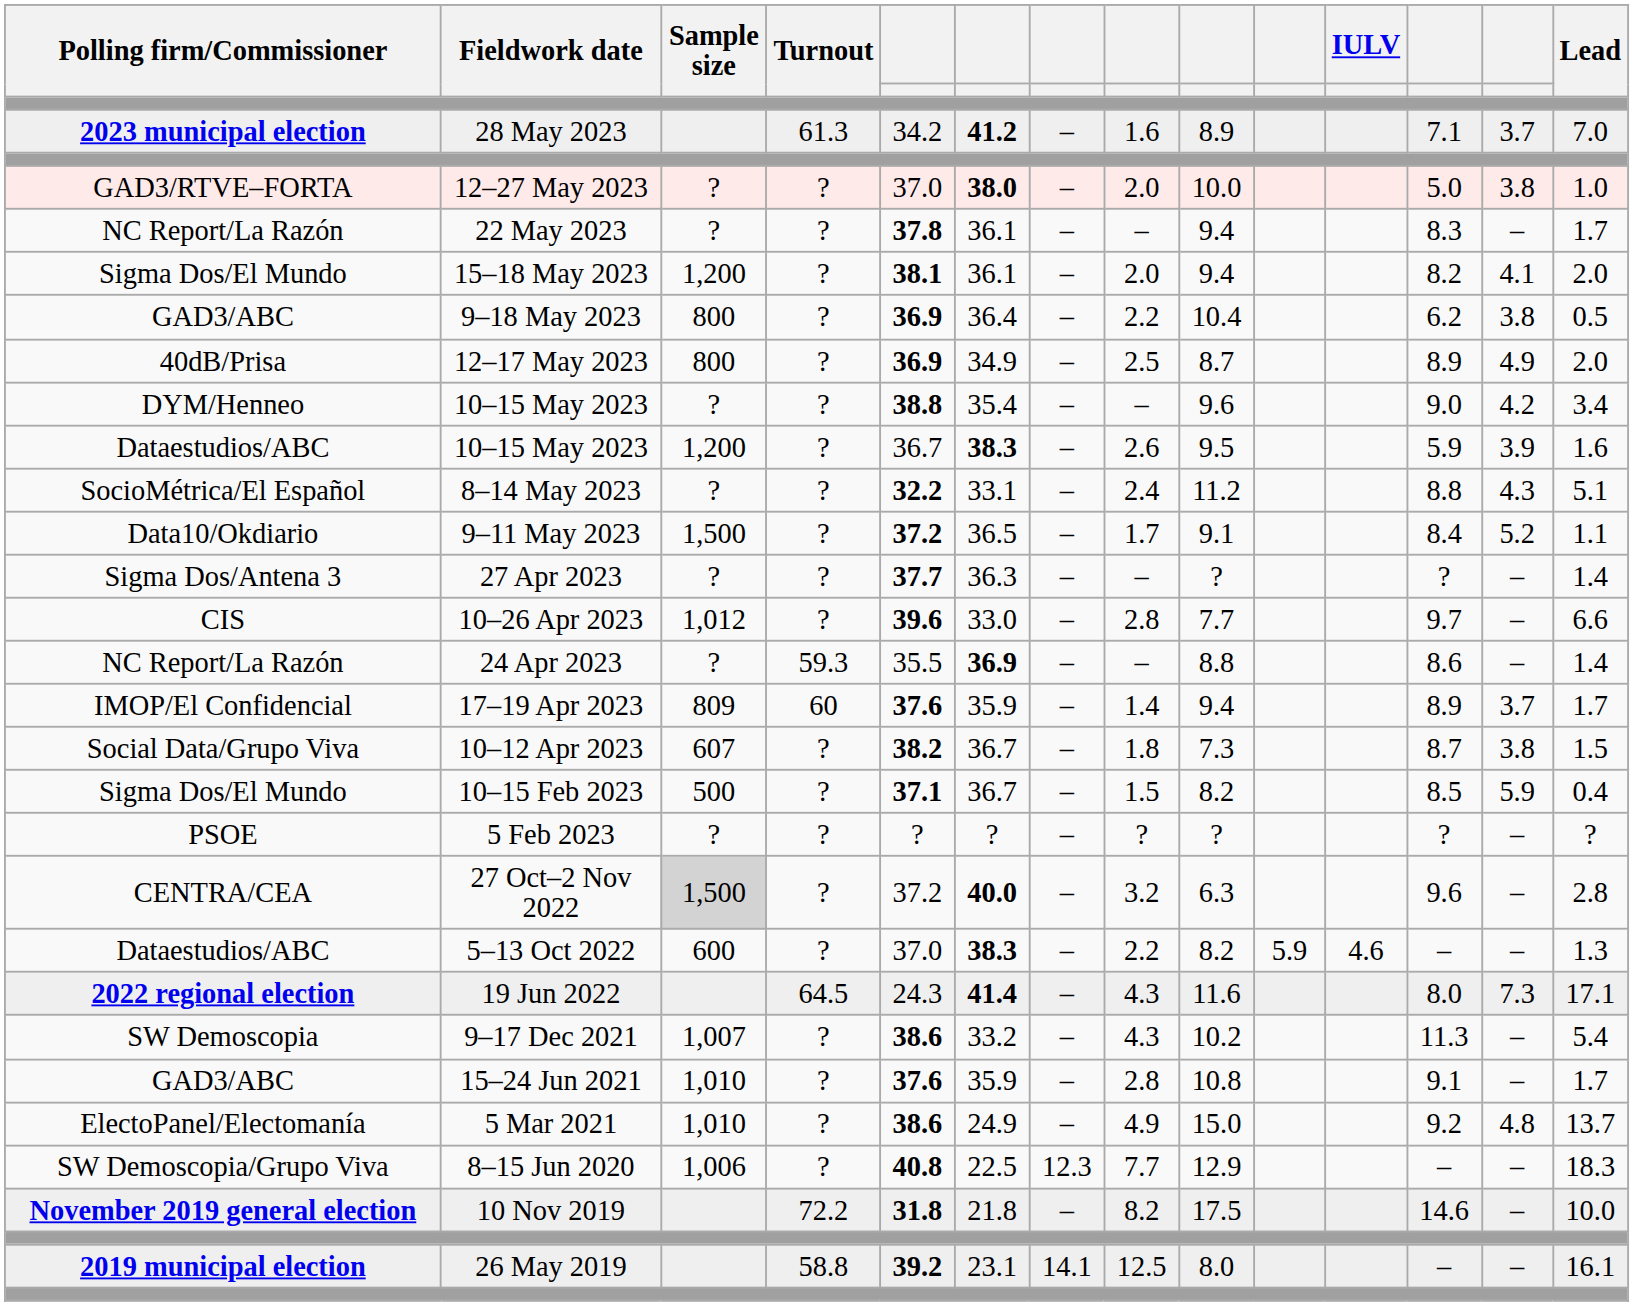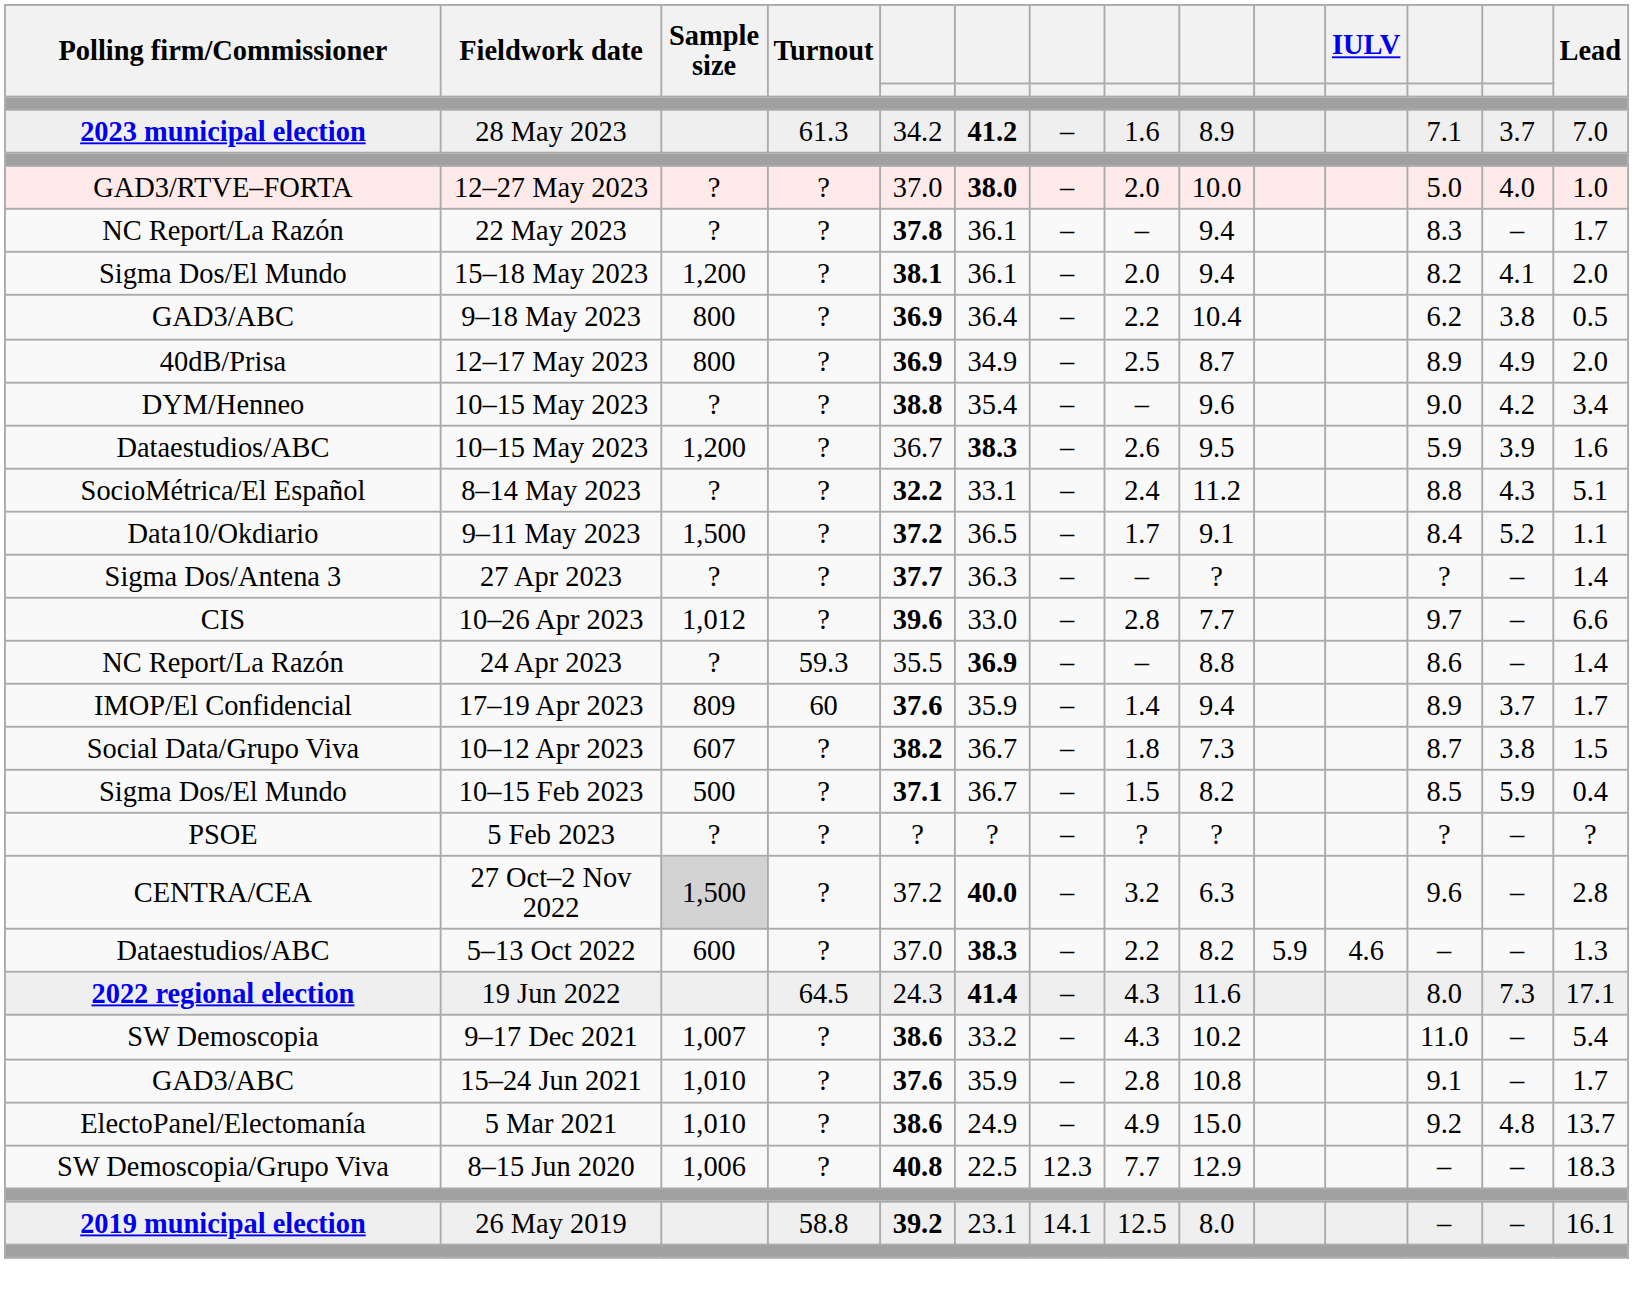(1517, 187) 3.8 -> (1517, 187) 4.0
(1444, 1036) 11.3 -> (1444, 1036) 11.0
- row: (223, 1209)
